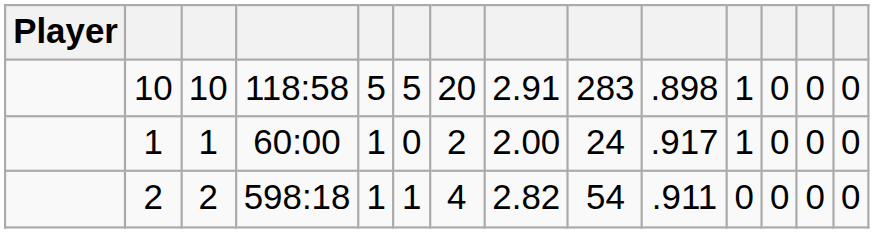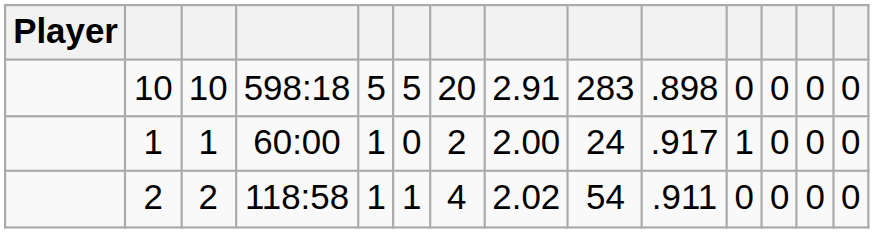(297, 87) 118:58 -> (297, 87) 598:18
(744, 87) 1 -> (744, 87) 0
(297, 198) 598:18 -> (297, 198) 118:58
(526, 198) 2.82 -> (526, 198) 2.02
